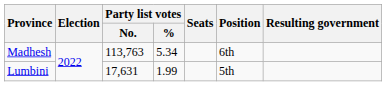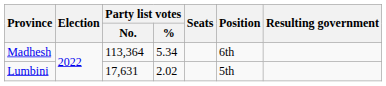(125, 52) 113,763 -> (125, 52) 113,364
(167, 71) 1.99 -> (167, 71) 2.02
